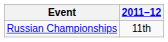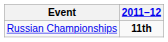(141, 28) normal -> (141, 28) bold
